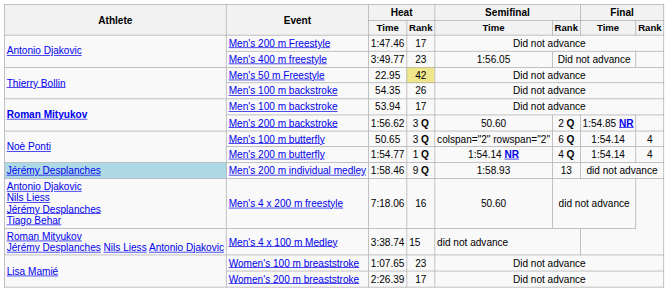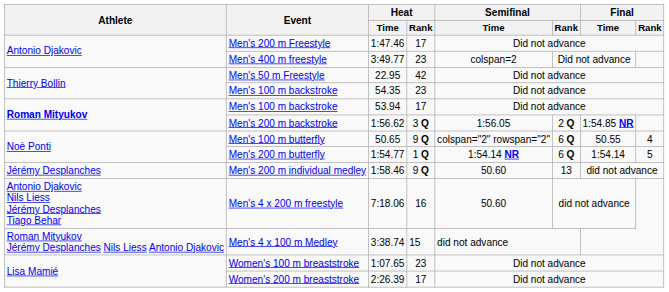(494, 60) 1:56.05 -> (494, 60) colspan=2
(421, 76) khaki background -> (421, 76) no background
(421, 91) 26 -> (421, 91) 23
(494, 123) 50.60 -> (494, 123) 1:56.05
(421, 139) 3 Q -> (421, 139) 9 Q
(608, 139) 1:54.14 -> (608, 139) 50.55
(566, 155) 4 Q -> (566, 155) 6 Q
(650, 155) 4 -> (650, 155) 5
(54, 171) lightblue background -> (54, 171) no background
(494, 171) 1:58.93 -> (494, 171) 50.60
